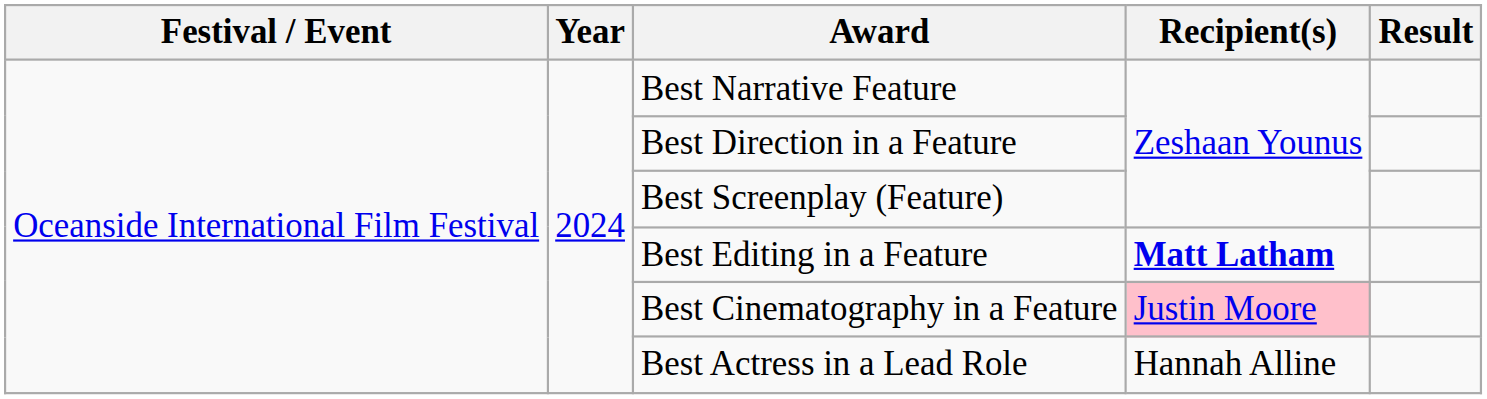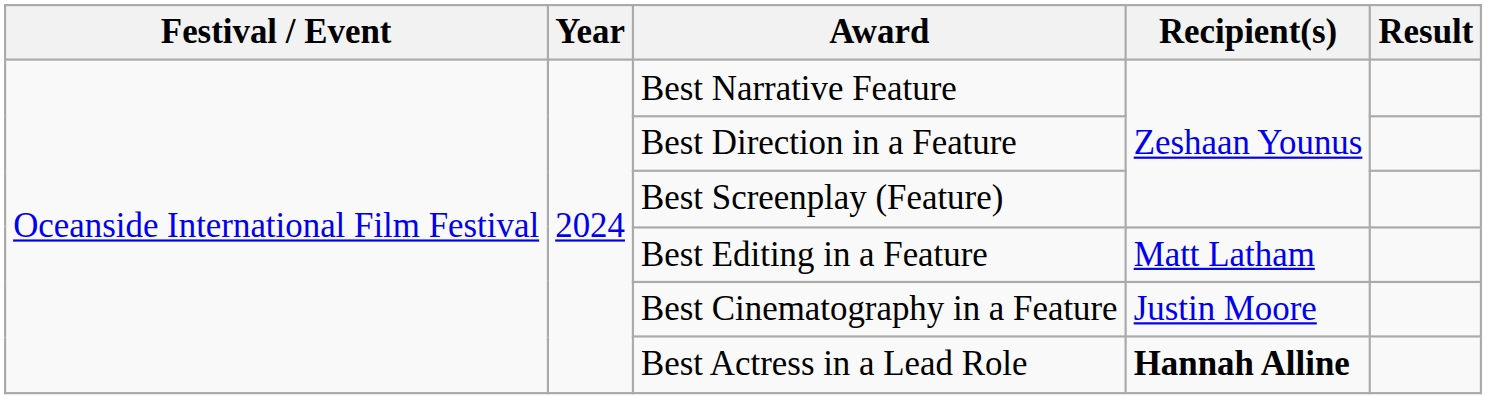(1234, 253) bold -> (1224, 253) normal
(1225, 308) pink background -> (1225, 308) no background
(1235, 364) normal -> (1242, 364) bold
